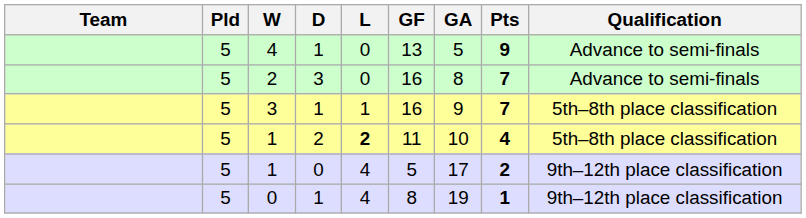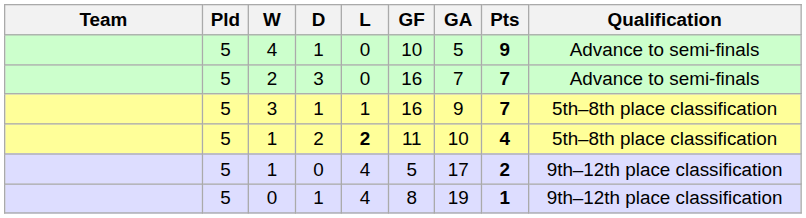(412, 50) 13 -> (412, 50) 10
(458, 80) 8 -> (458, 80) 7
